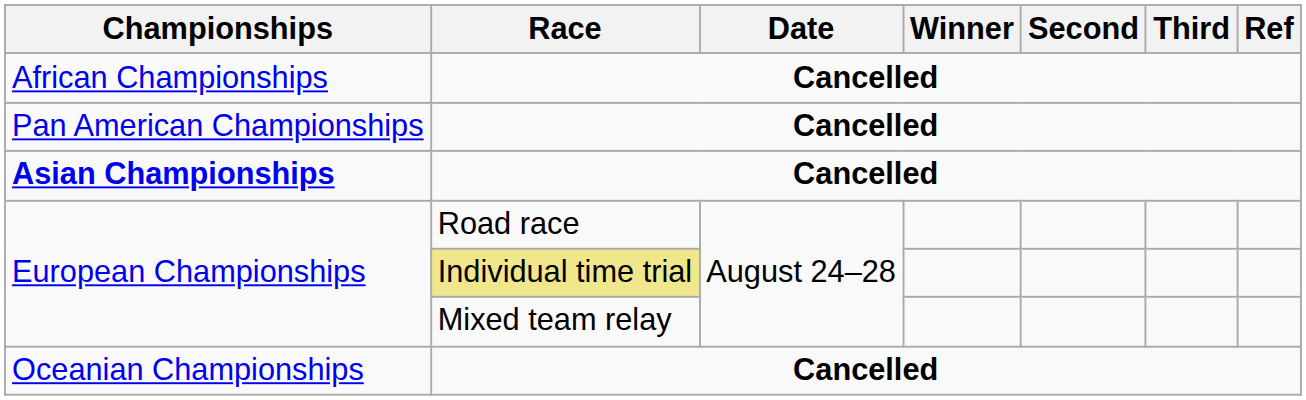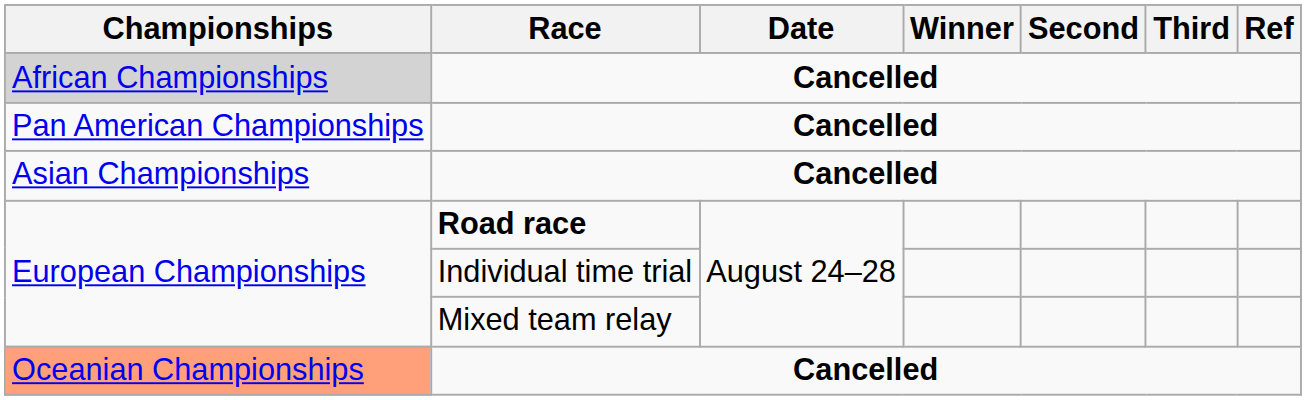(170, 77) no background -> (170, 77) lightgrey background
(173, 175) bold -> (161, 175) normal
(509, 223) normal -> (512, 223) bold
(565, 272) khaki background -> (565, 272) no background
(188, 369) no background -> (188, 369) lightsalmon background
